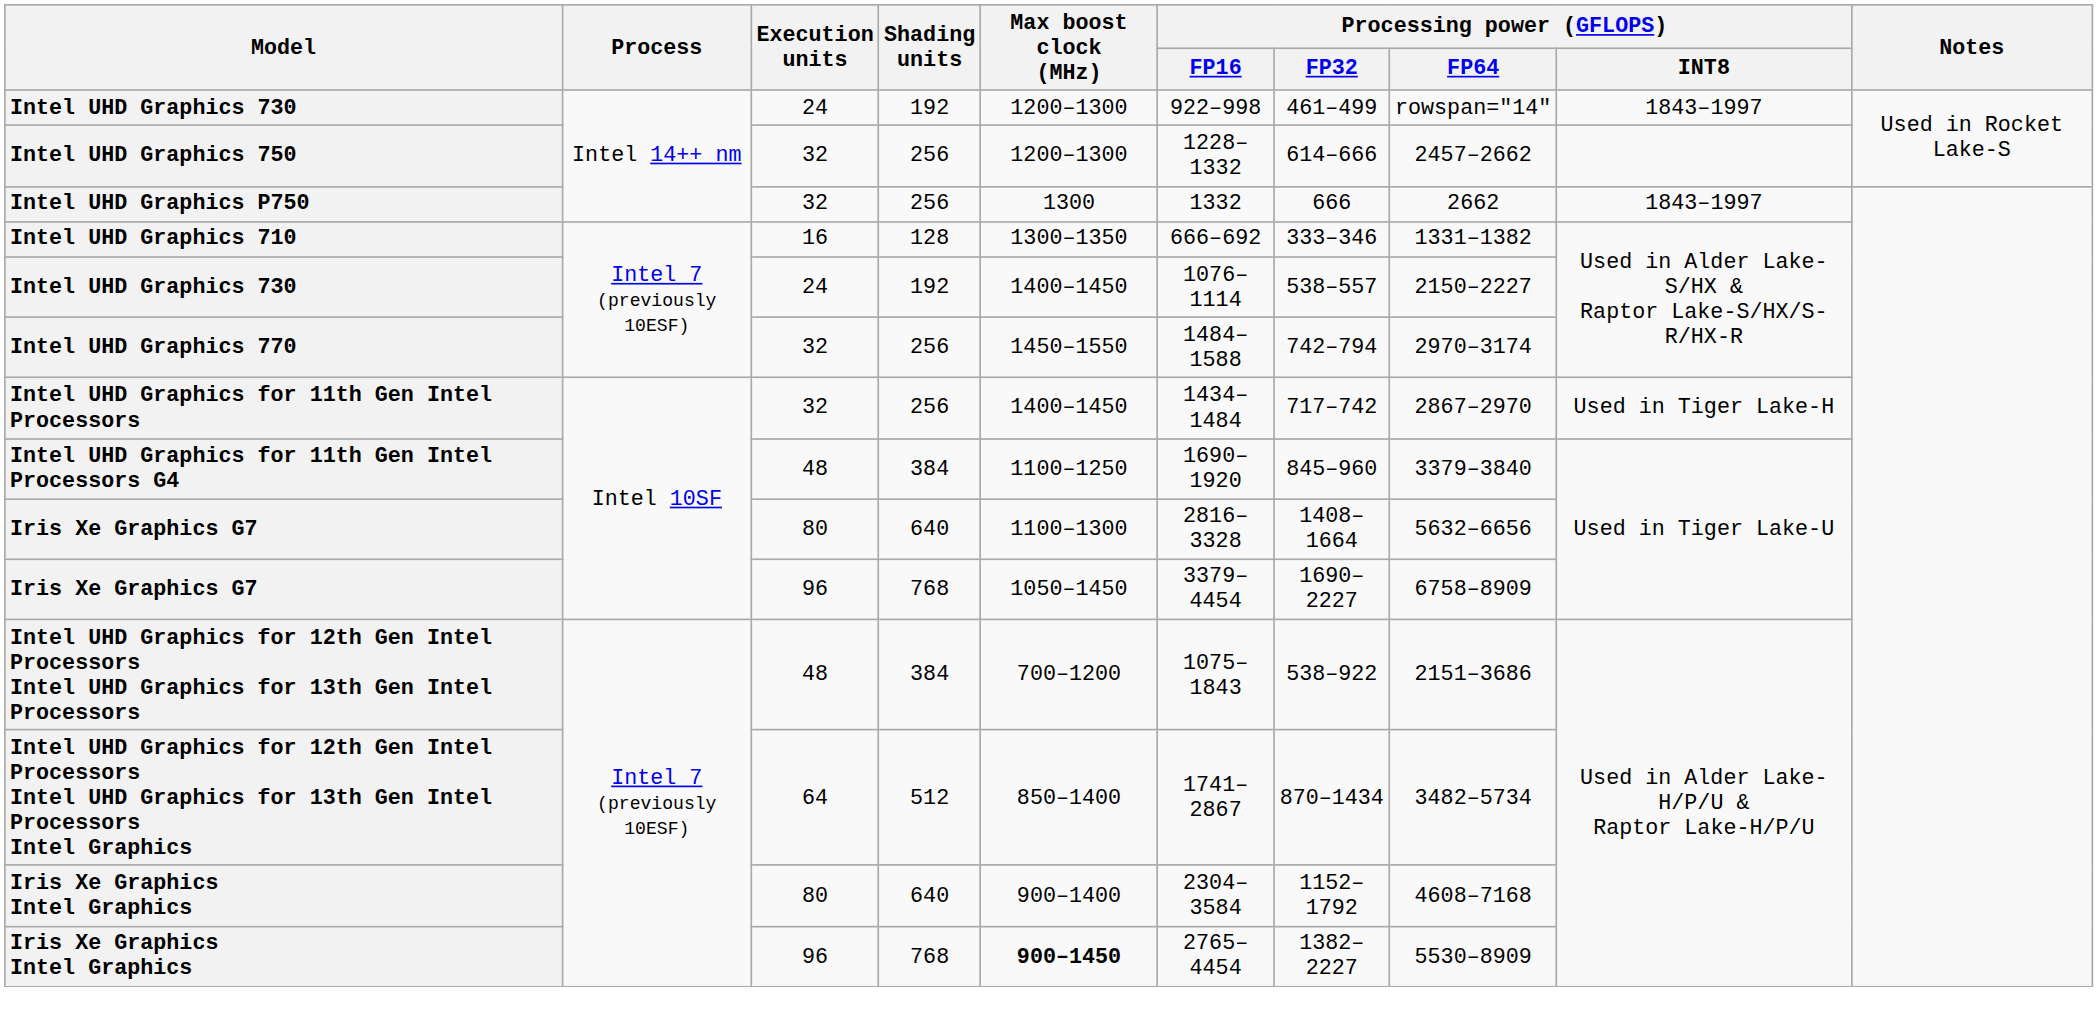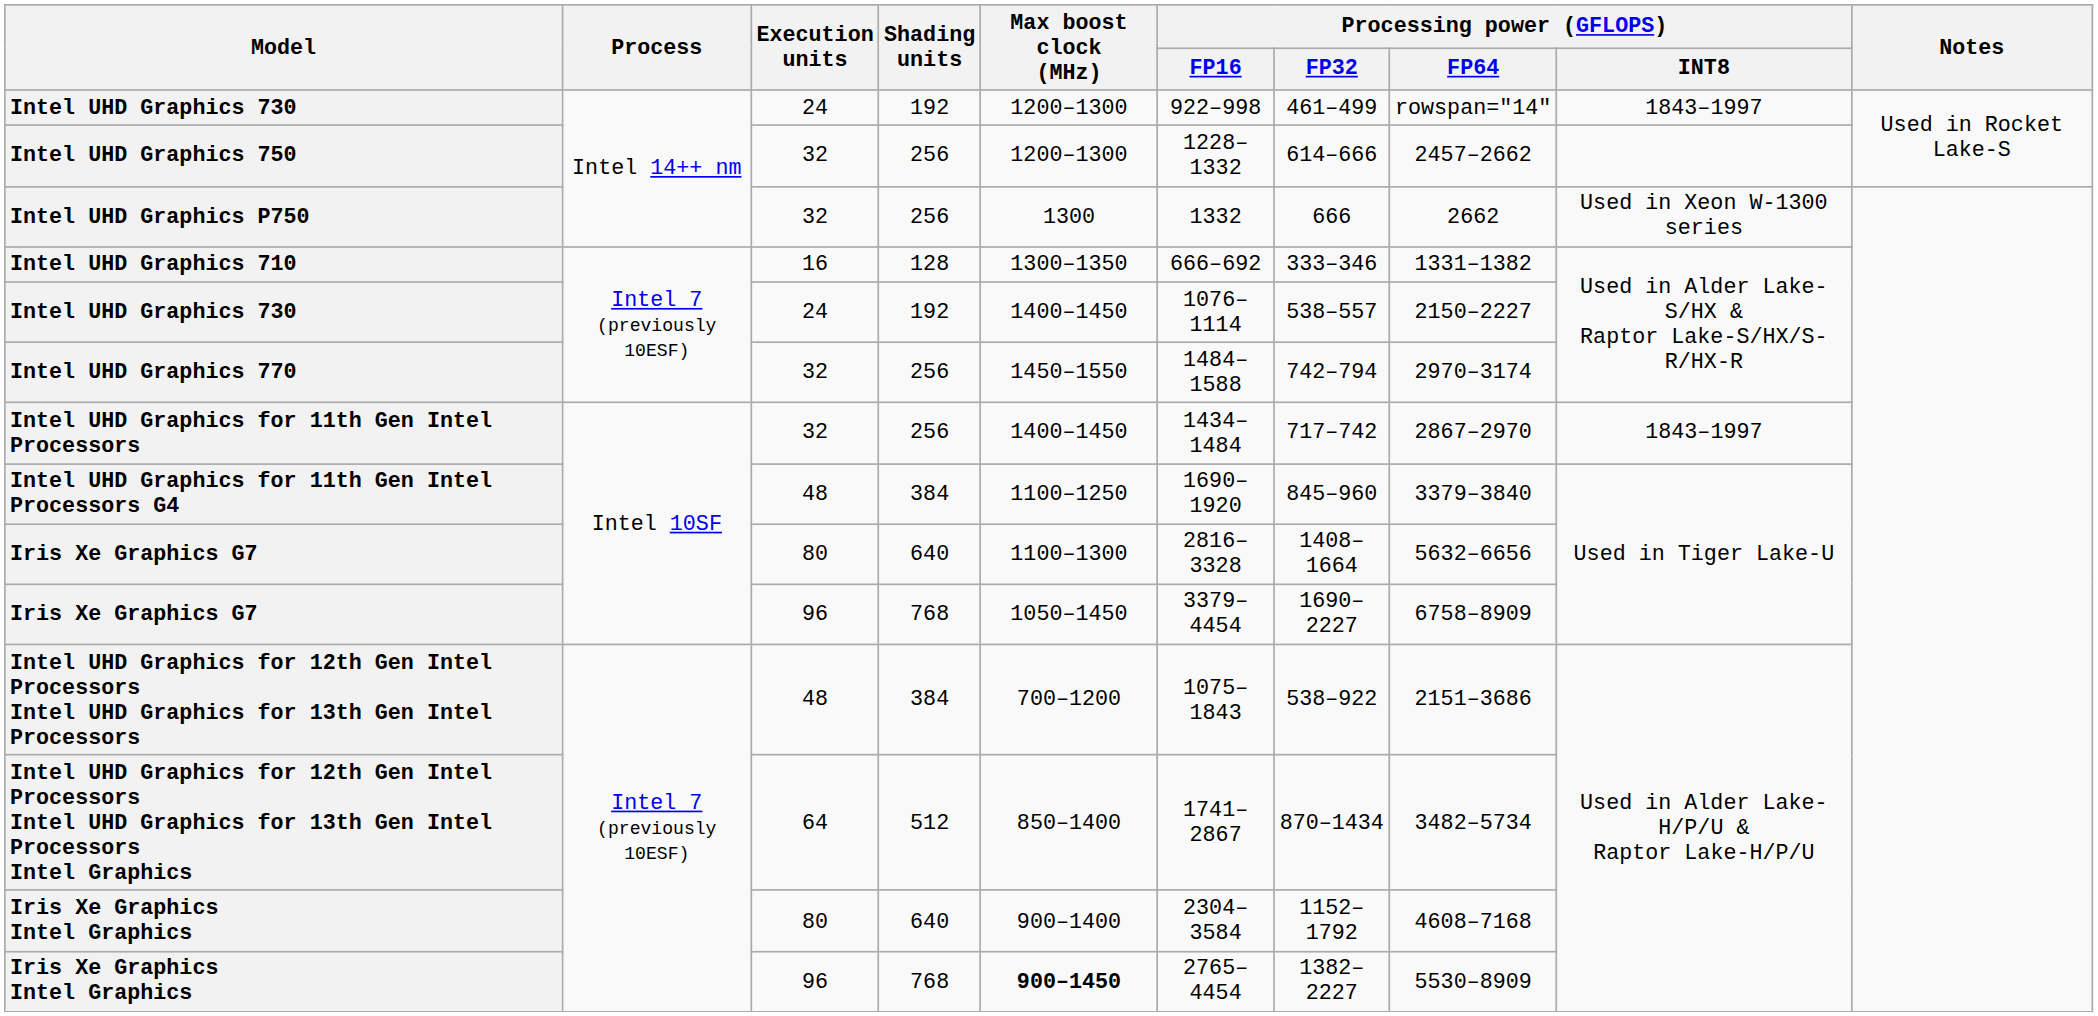(1704, 204) 1843–1997 -> (1704, 216) Used in Xeon W-1300 series
(1704, 408) Used in Tiger Lake-H -> (1704, 433) 1843–1997
